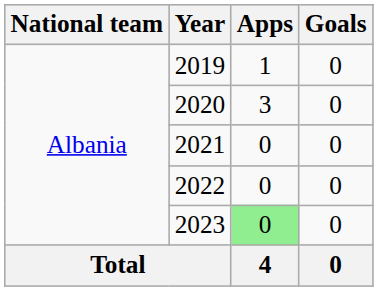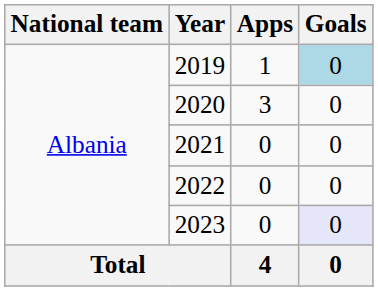(336, 64) no background -> (336, 64) lightblue background
(265, 225) lightgreen background -> (265, 225) no background
(336, 225) no background -> (336, 225) lavender background
